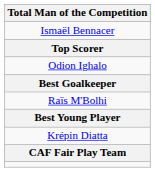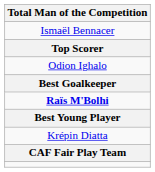(77, 100) normal -> (77, 100) bold
